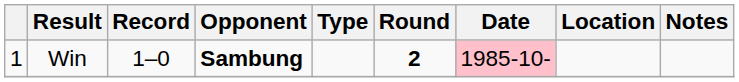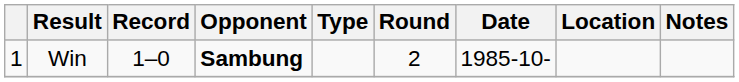(414, 58) bold -> (414, 58) normal
(506, 58) pink background -> (506, 58) no background
